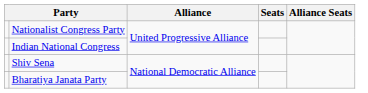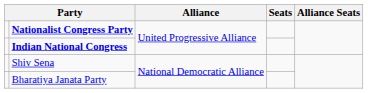(68, 29) normal -> (72, 29) bold
(66, 46) normal -> (69, 46) bold
